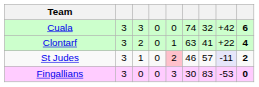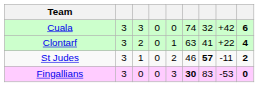(174, 58) pink background -> (174, 58) no background
(207, 58) normal -> (207, 58) bold
(226, 58) lavender background -> (226, 58) no background
(191, 74) normal -> (191, 74) bold
